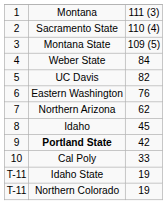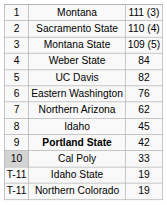(17, 159) no background -> (17, 159) lightgrey background
